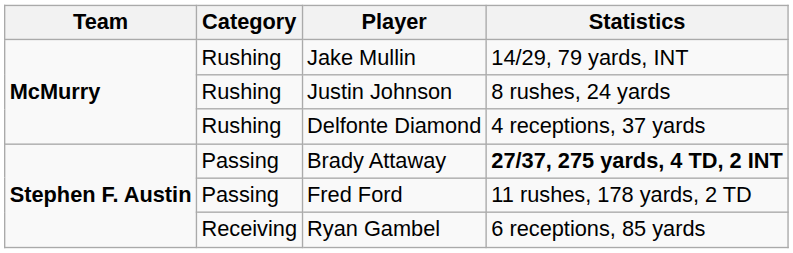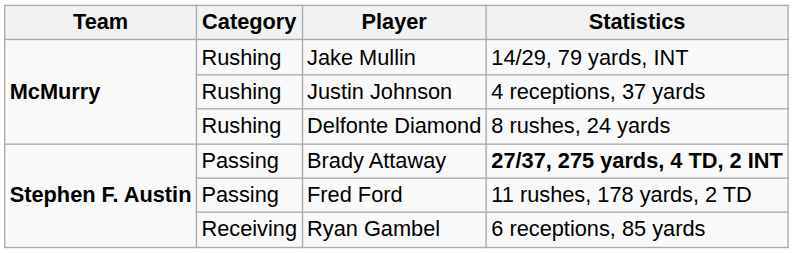(581, 91) 8 rushes, 24 yards -> (598, 91) 4 receptions, 37 yards
(598, 126) 4 receptions, 37 yards -> (581, 126) 8 rushes, 24 yards
